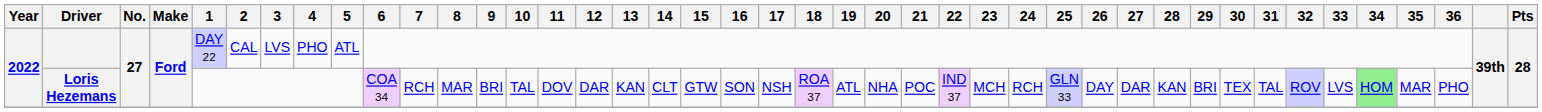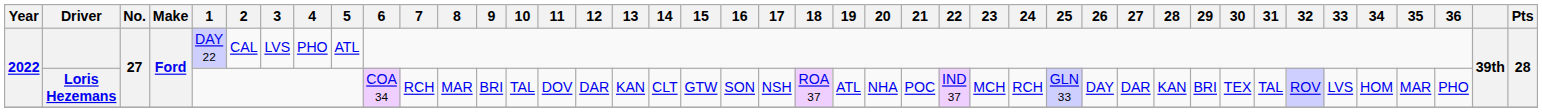(1377, 88) lightgreen background -> (1377, 88) no background
